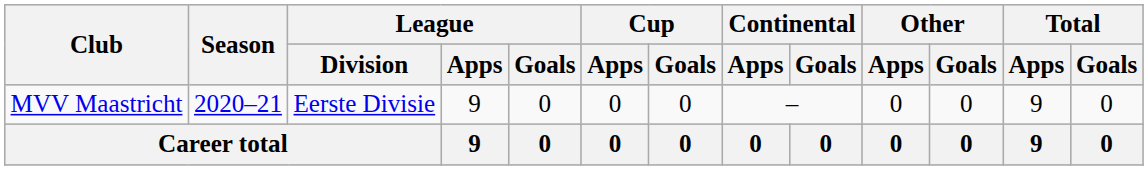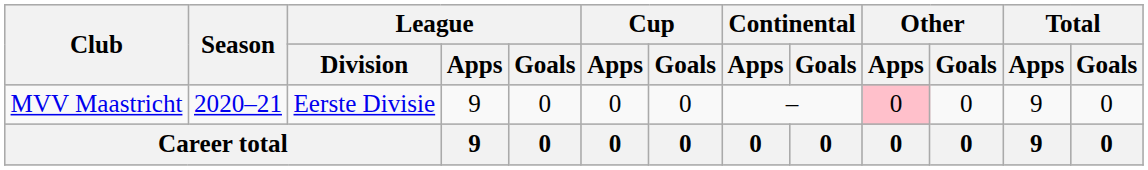(896, 104) no background -> (896, 104) pink background
